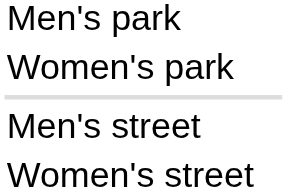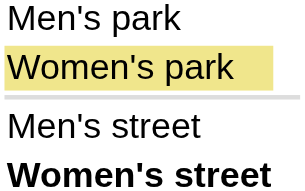(120, 67) no background -> (120, 67) khaki background
(130, 175) normal -> (139, 175) bold
